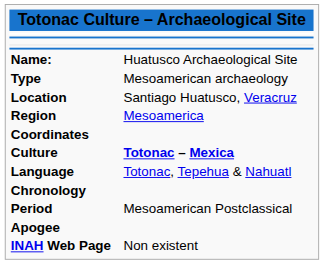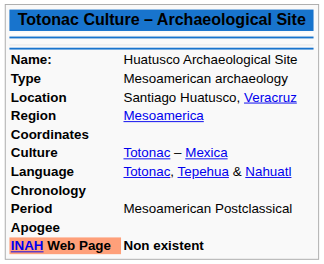(179, 153) bold -> (176, 153) normal
(61, 246) no background -> (61, 246) lightsalmon background
(161, 246) normal -> (164, 246) bold
